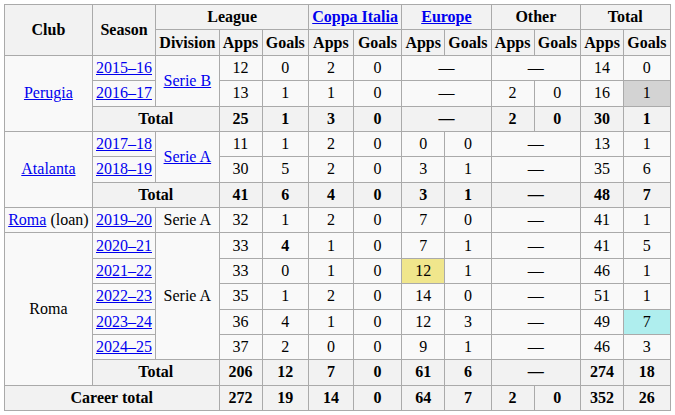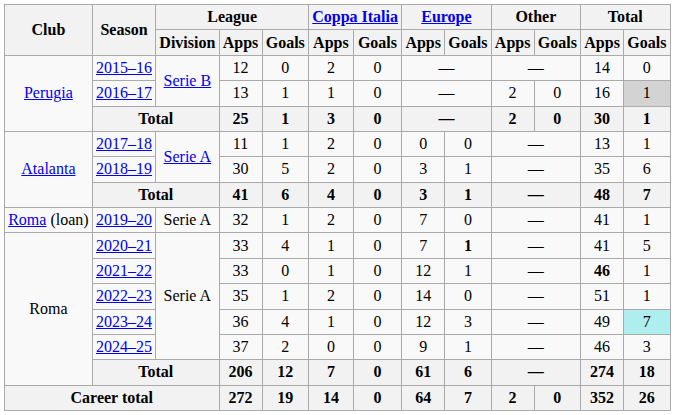(285, 245) bold -> (285, 245) normal
(468, 245) normal -> (468, 245) bold
(423, 270) khaki background -> (423, 270) no background
(602, 270) normal -> (602, 270) bold
